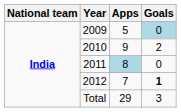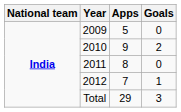(159, 30) lightblue background -> (159, 30) no background
(125, 64) lightblue background -> (125, 64) no background
(159, 82) bold -> (159, 82) normal
